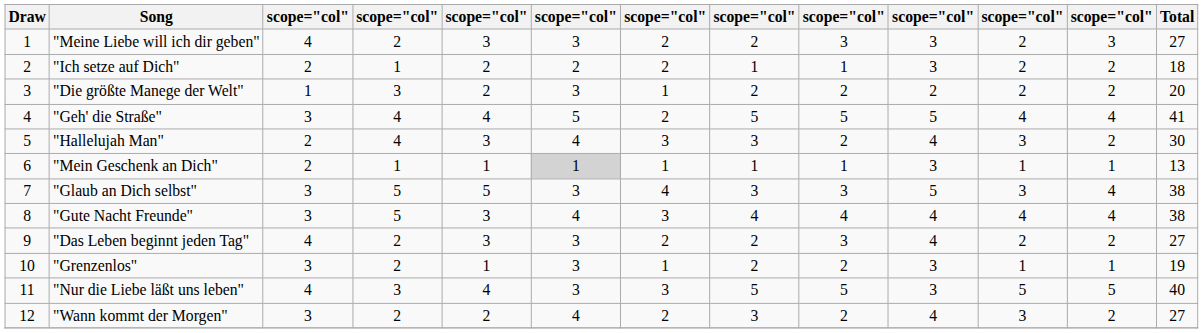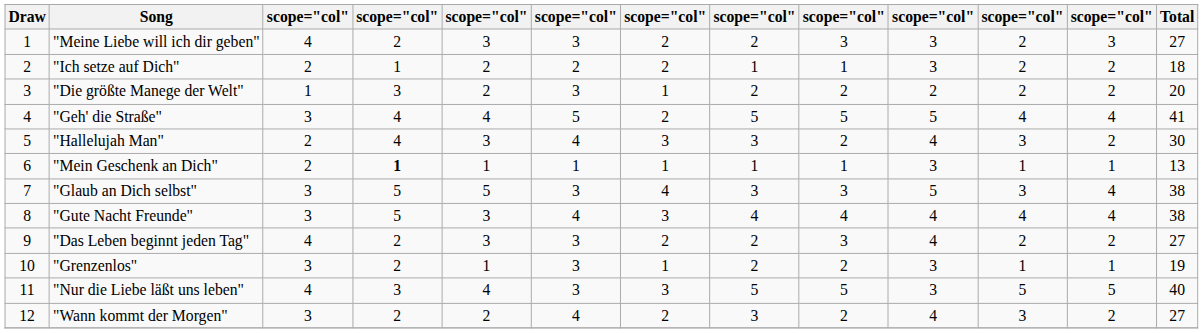(397, 166) normal -> (397, 166) bold
(576, 166) lightgrey background -> (576, 166) no background
